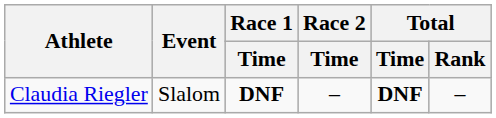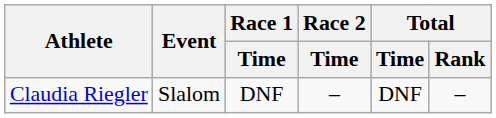(262, 95) bold -> (262, 95) normal
(400, 95) bold -> (400, 95) normal
